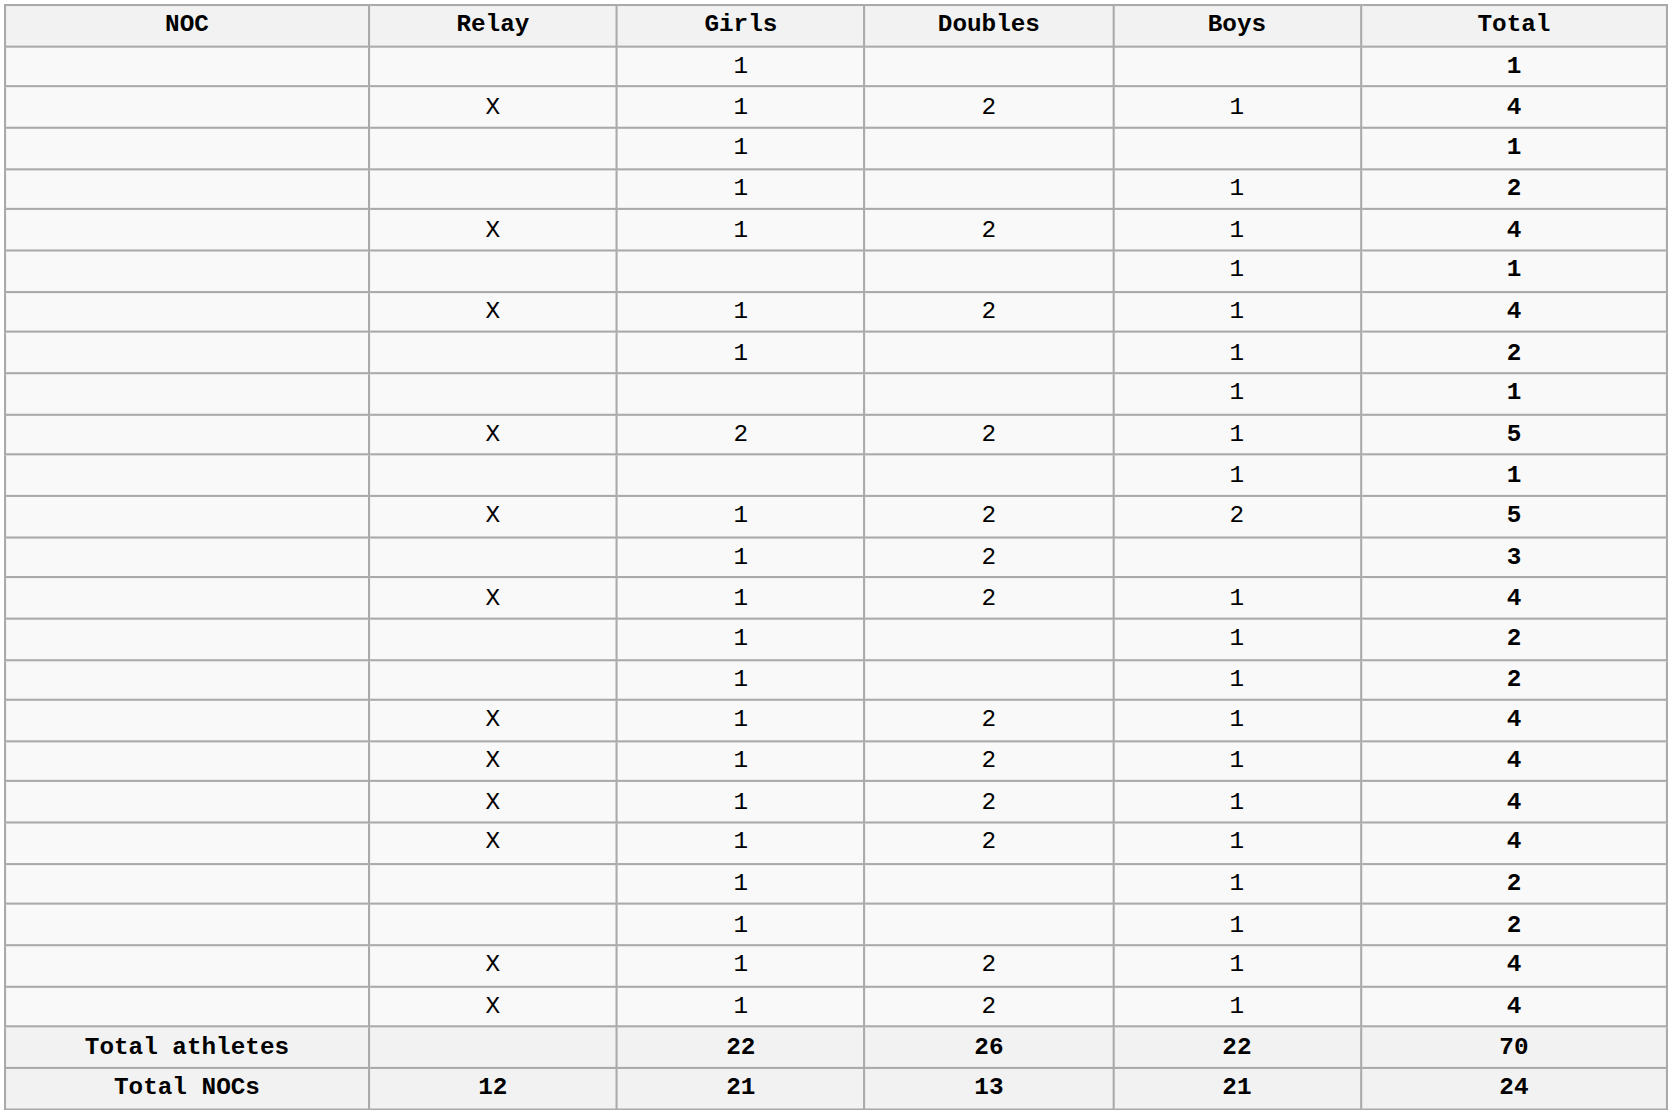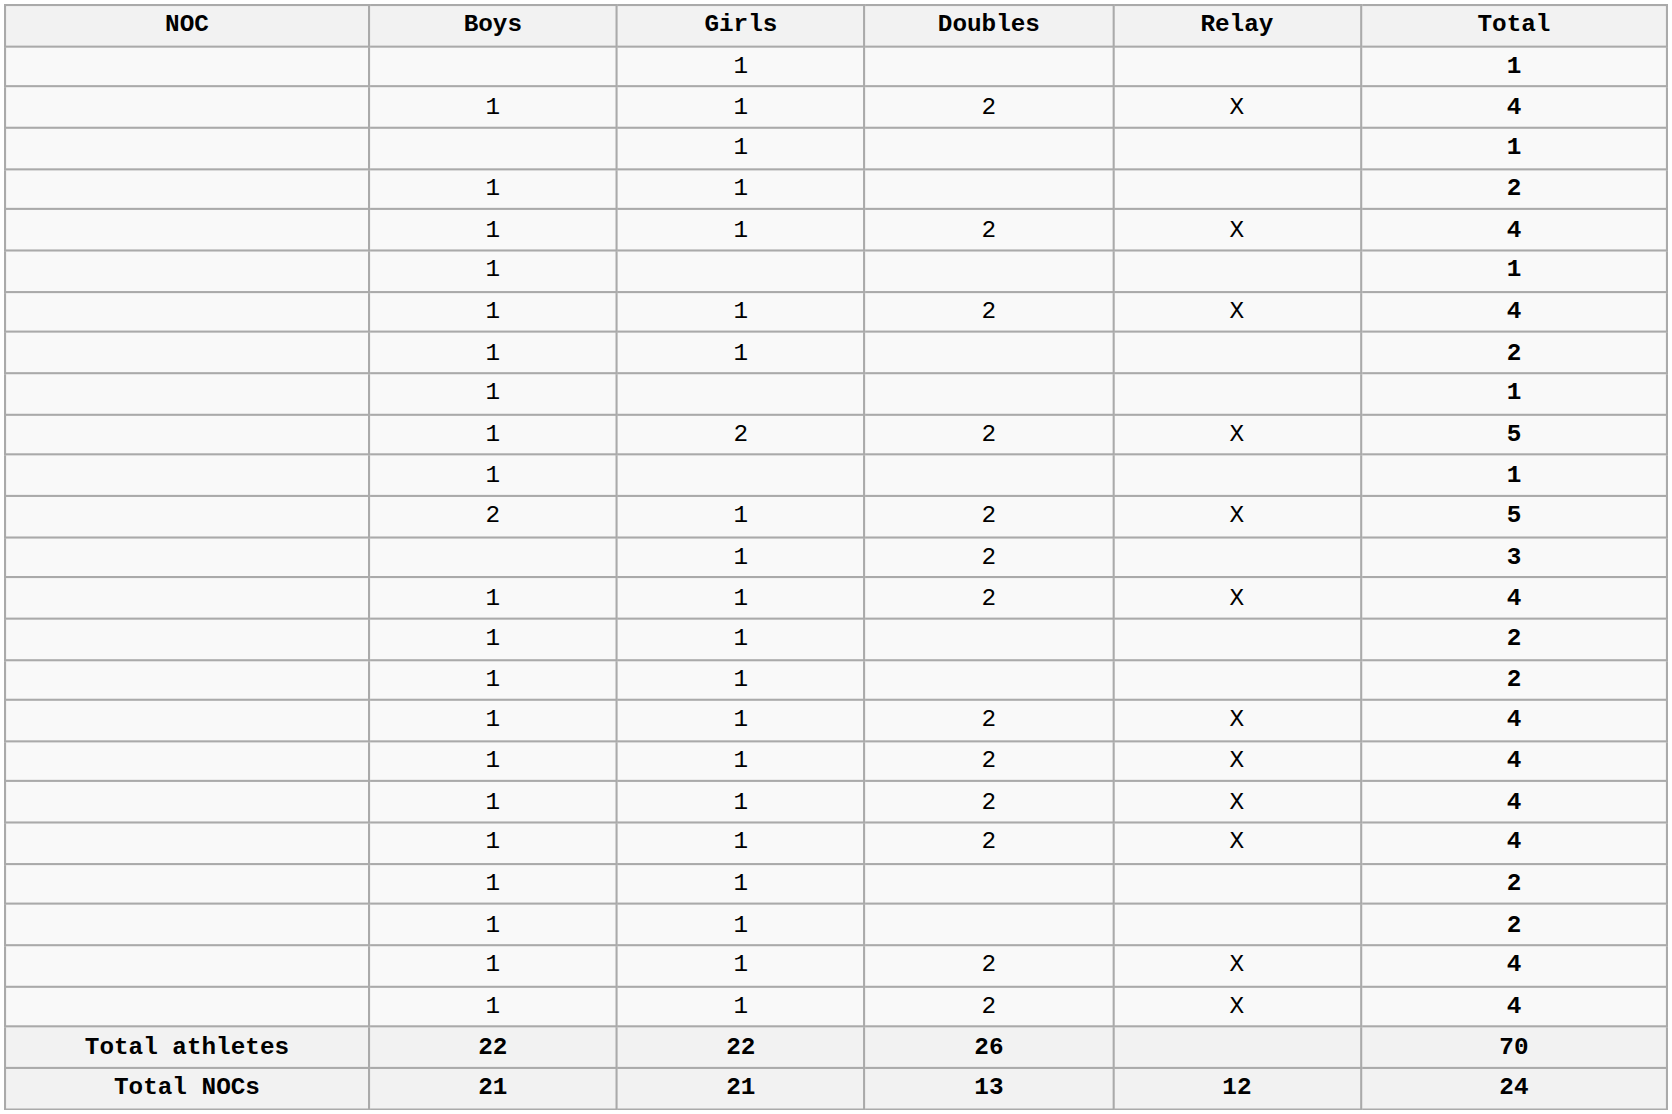columns swapped: (1237, 25) <-> (493, 25)
